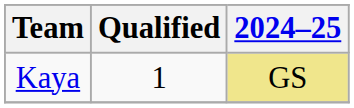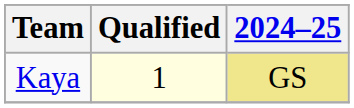(159, 77) no background -> (159, 77) lightyellow background
